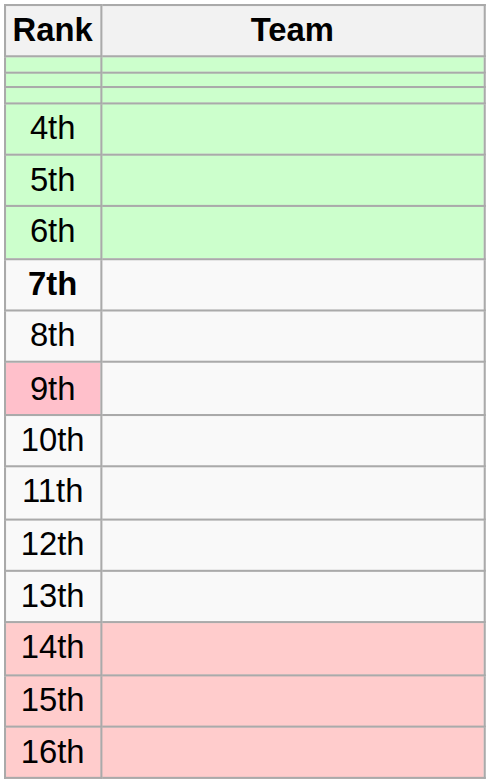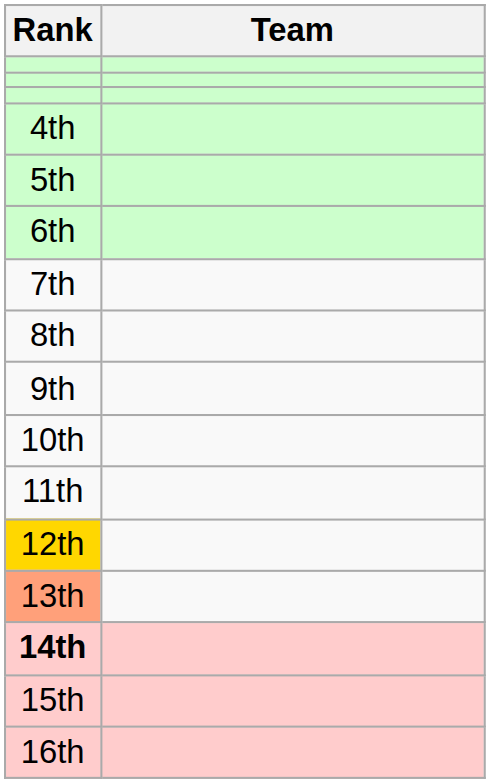(53, 283) bold -> (53, 283) normal
(53, 387) pink background -> (53, 387) no background
(53, 544) no background -> (53, 544) gold background
(53, 596) no background -> (53, 596) lightsalmon background
(53, 648) normal -> (53, 648) bold
